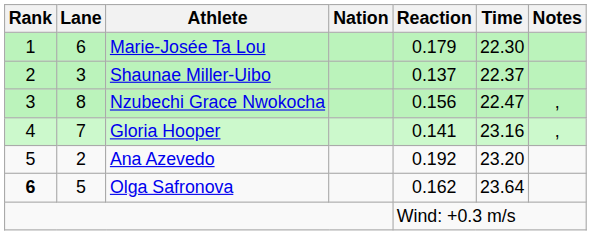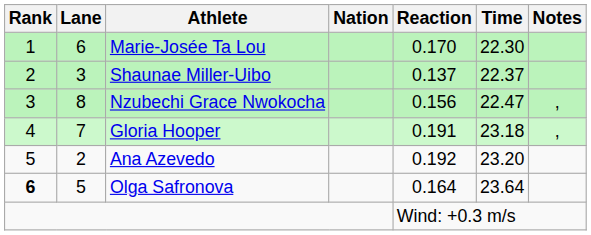(434, 46) 0.179 -> (434, 46) 0.170
(434, 131) 0.141 -> (434, 131) 0.191
(502, 131) 23.16 -> (502, 131) 23.18
(434, 187) 0.162 -> (434, 187) 0.164
